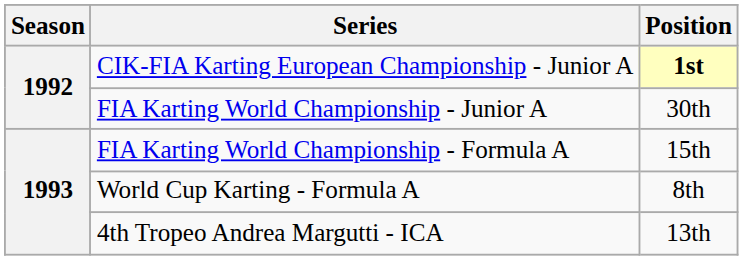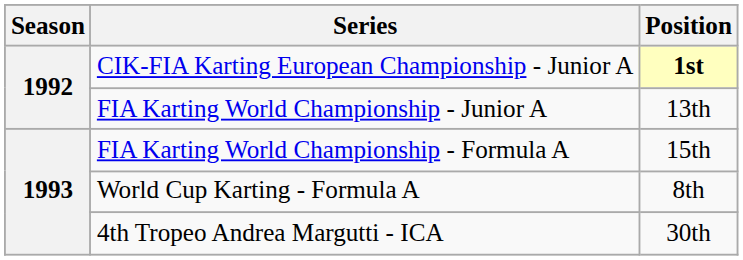(689, 107) 30th -> (689, 107) 13th
(689, 232) 13th -> (689, 232) 30th
